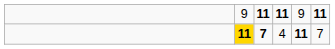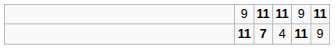(244, 34) gold background -> (244, 34) no background
(320, 34) 7 -> (320, 34) 9
